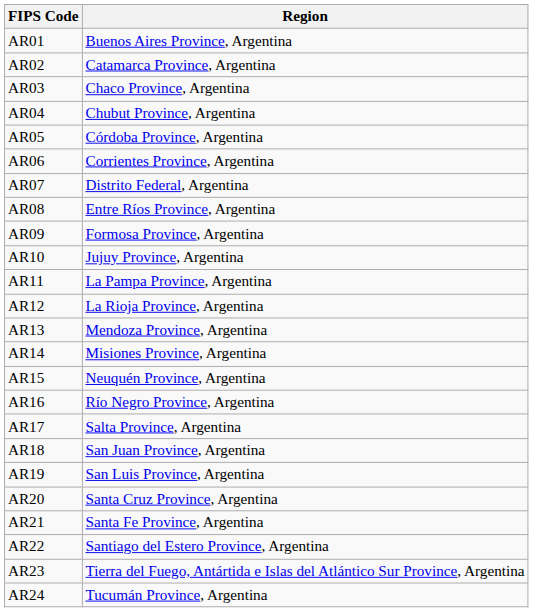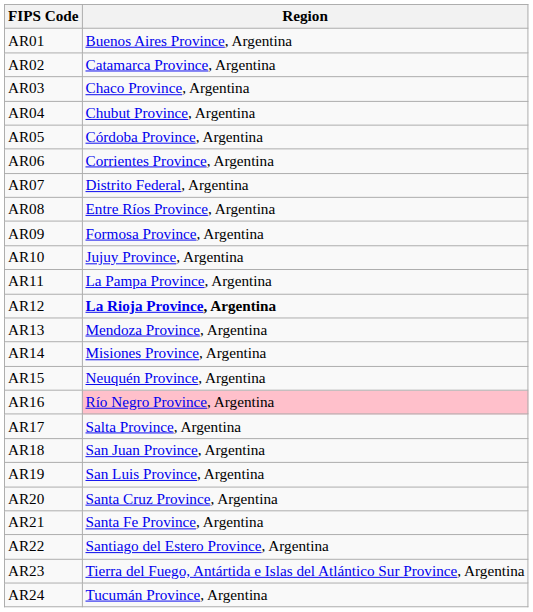(174, 305) normal -> (181, 305) bold
(180, 402) no background -> (180, 402) pink background
